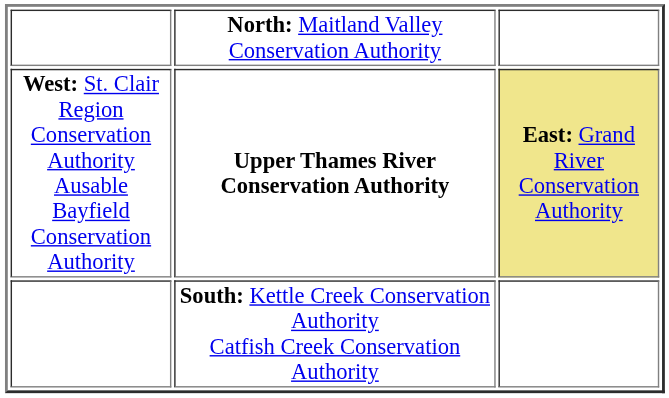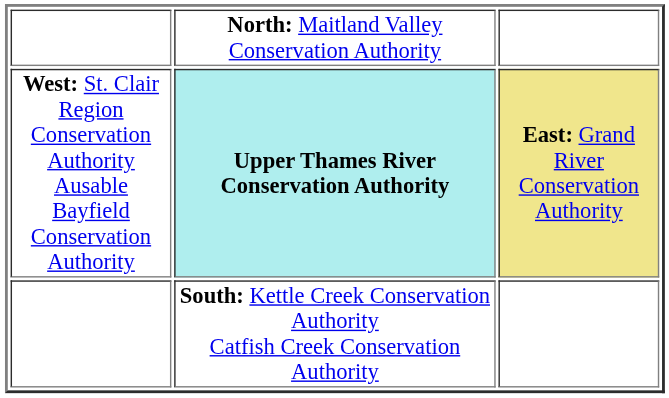(335, 172) no background -> (335, 172) paleturquoise background
